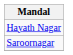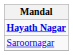(34, 27) normal -> (36, 27) bold
